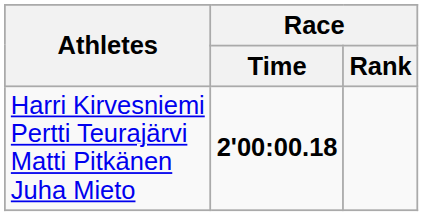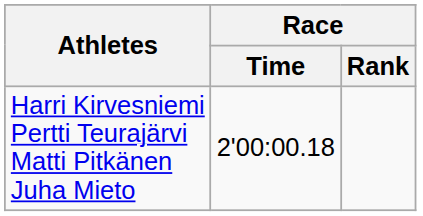(277, 148) bold -> (276, 148) normal
